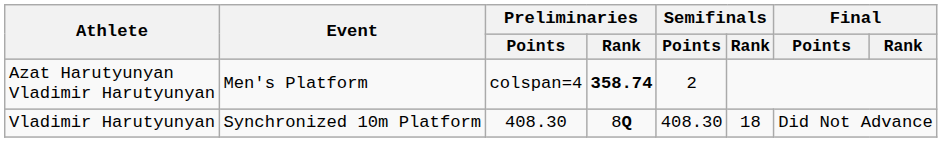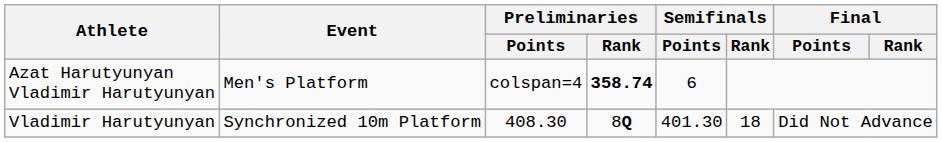(692, 84) 2 -> (692, 84) 6
(692, 123) 408.30 -> (692, 123) 401.30
